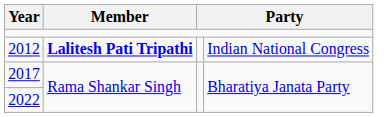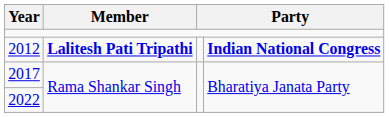(288, 49) normal -> (294, 49) bold
